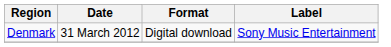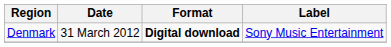(188, 32) normal -> (192, 32) bold
